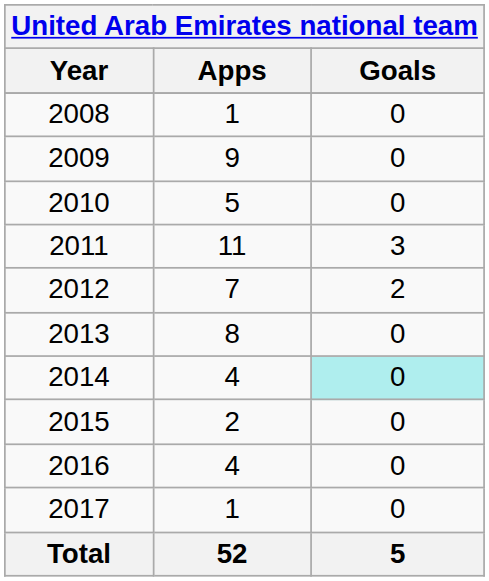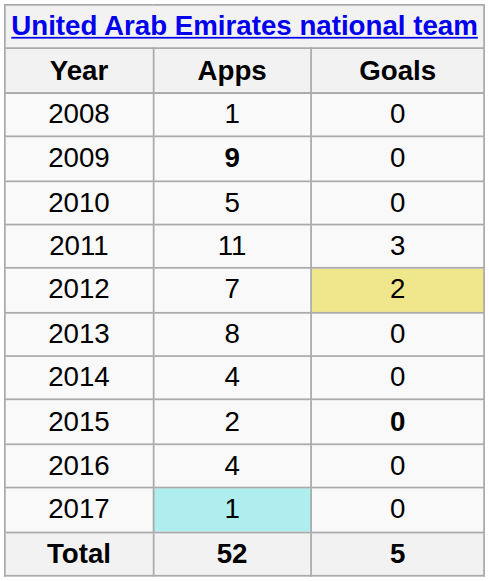(232, 158) normal -> (232, 158) bold
(398, 289) no background -> (398, 289) khaki background
(398, 377) paleturquoise background -> (398, 377) no background
(398, 421) normal -> (398, 421) bold
(232, 509) no background -> (232, 509) paleturquoise background
